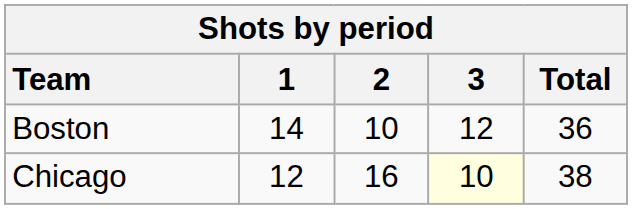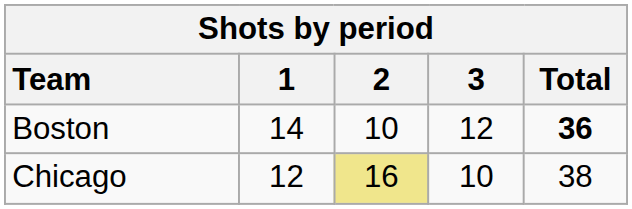(575, 128) normal -> (575, 128) bold
(381, 177) no background -> (381, 177) khaki background
(476, 177) lightyellow background -> (476, 177) no background
